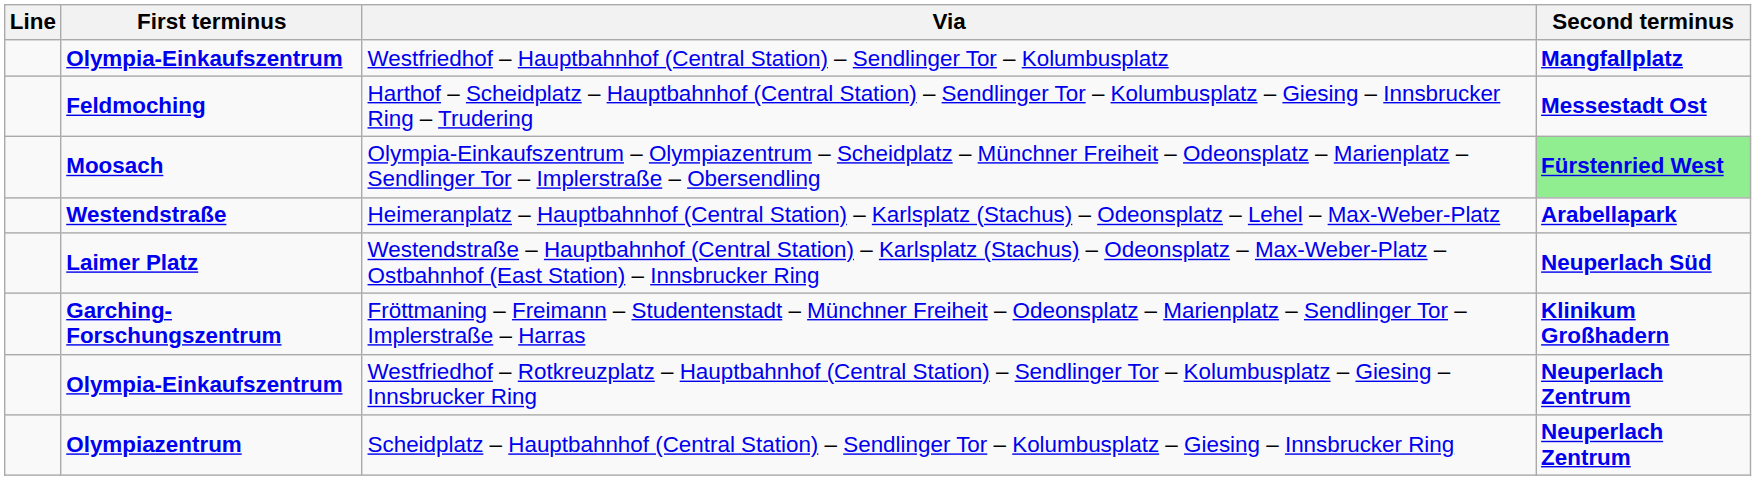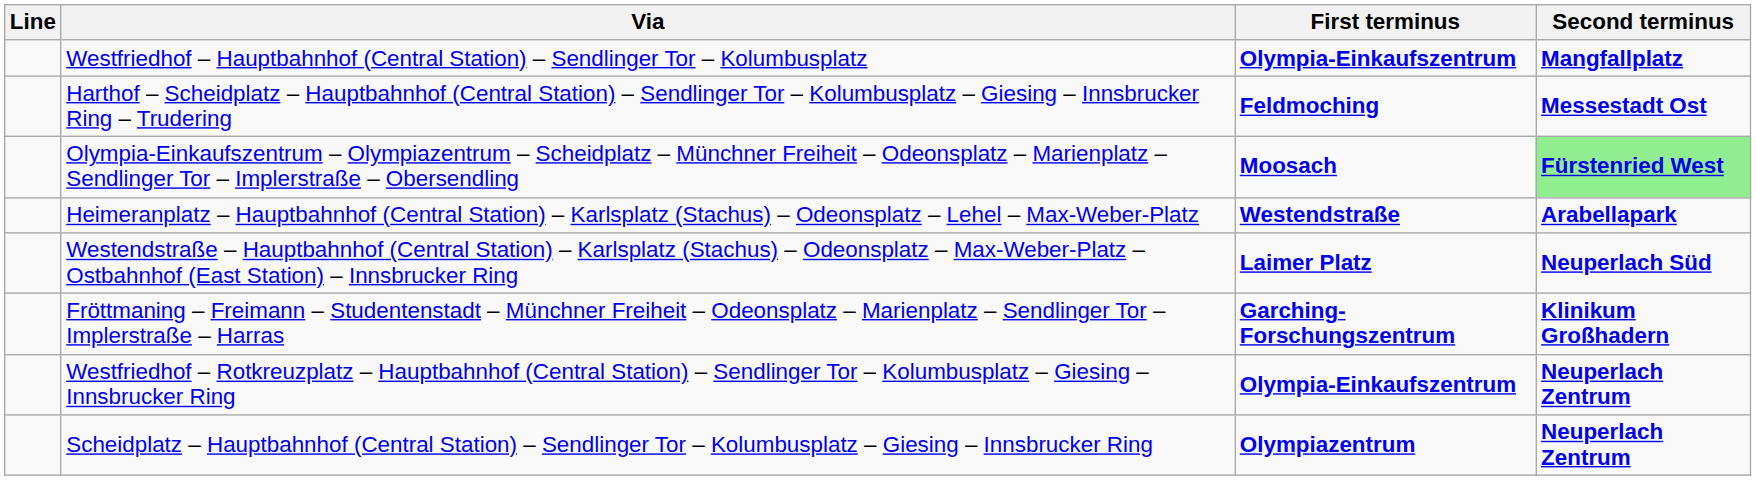columns swapped: (212, 22) <-> (949, 22)
